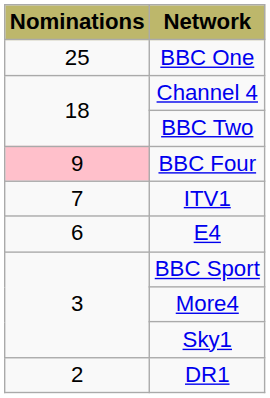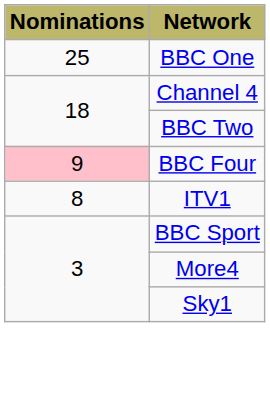(77, 198) 7 -> (77, 198) 8
- row: (207, 233)
- row: (207, 374)
